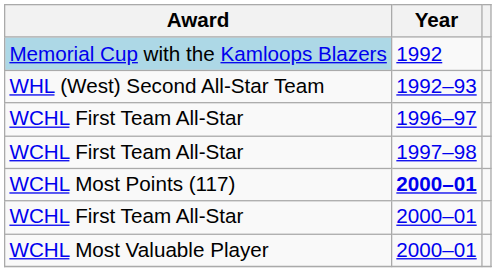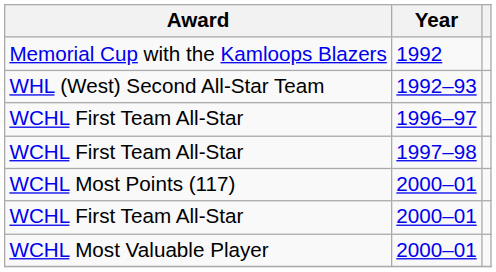(198, 53) lightblue background -> (198, 53) no background
(437, 184) bold -> (437, 184) normal
